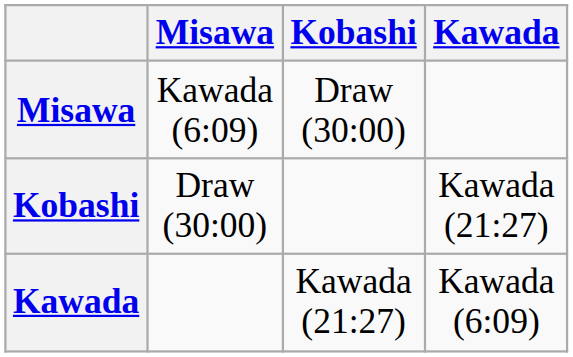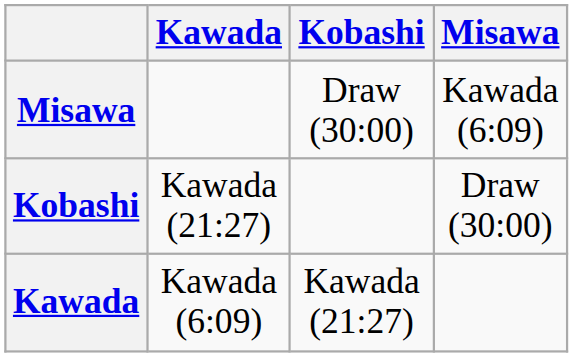columns swapped: (496, 32) <-> (215, 32)
